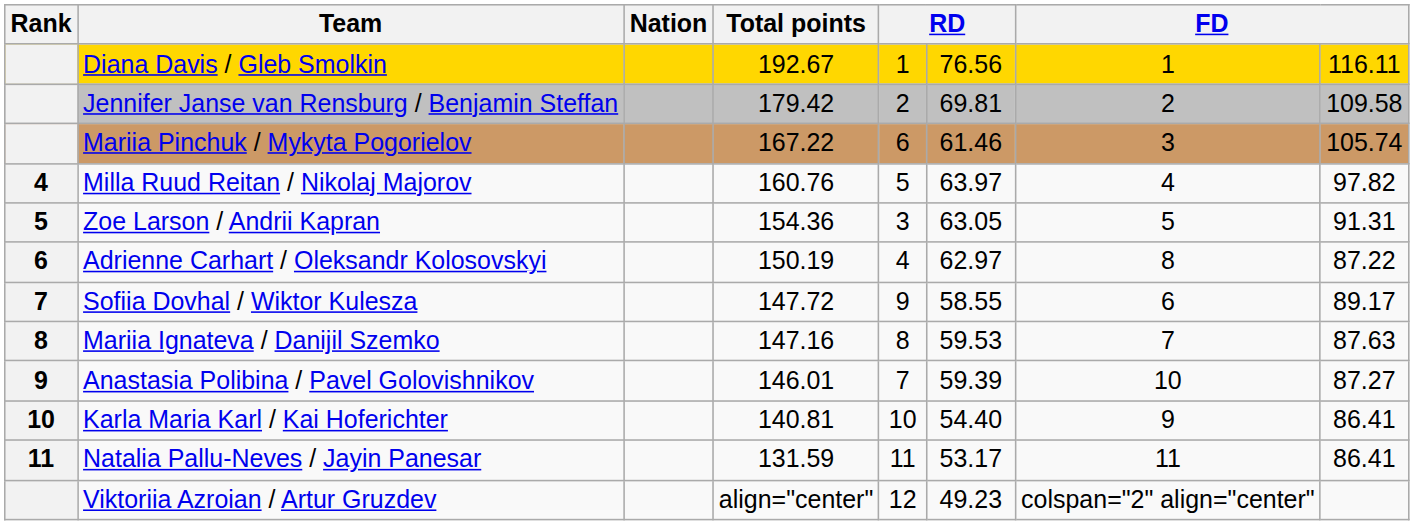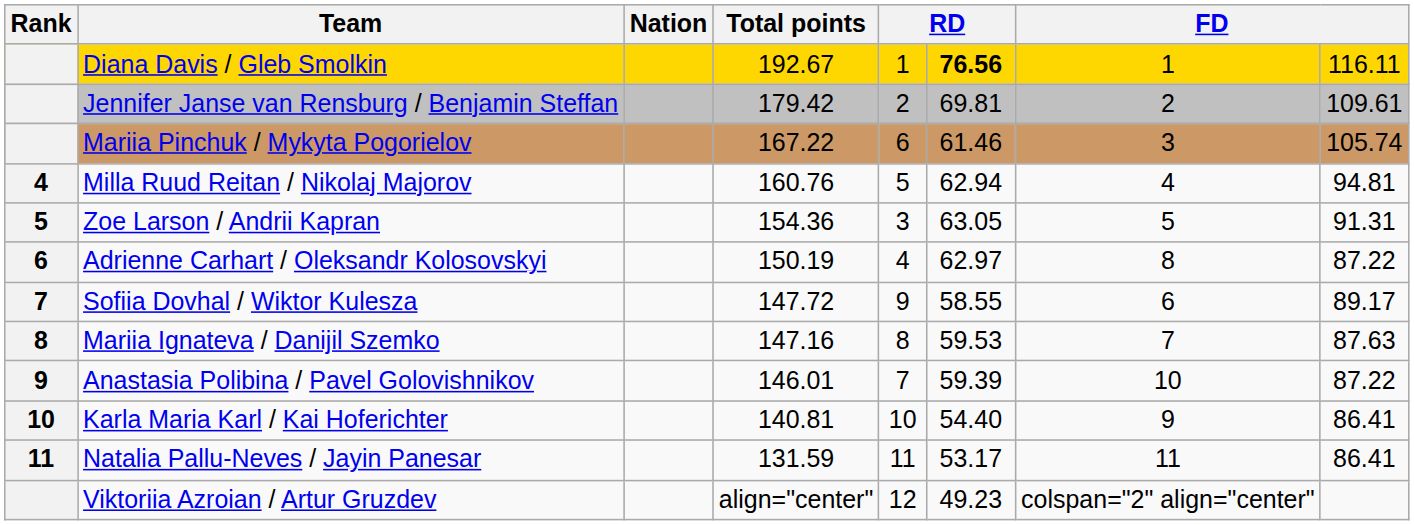(971, 63) normal -> (971, 63) bold
(1364, 103) 109.58 -> (1364, 103) 109.61
(971, 182) 63.97 -> (971, 182) 62.94
(1364, 182) 97.82 -> (1364, 182) 94.81
(1364, 380) 87.27 -> (1364, 380) 87.22
